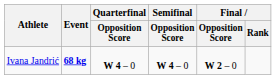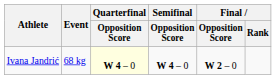(75, 61) bold -> (75, 61) normal
(119, 66) no background -> (119, 66) lightyellow background
